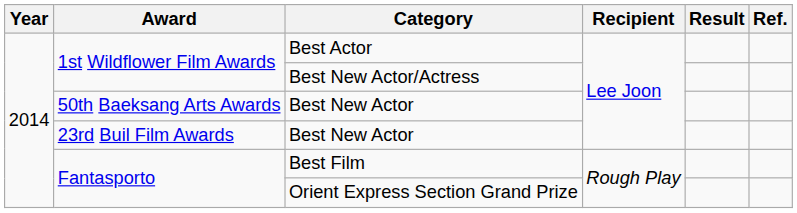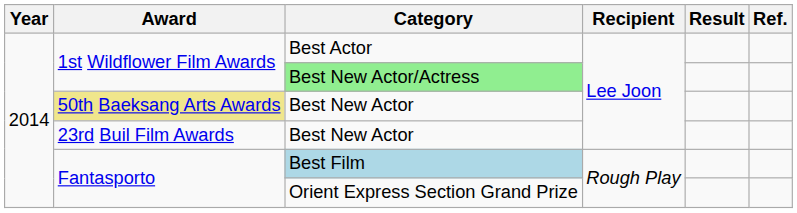(384, 76) no background -> (384, 76) lightgreen background
(169, 105) no background -> (169, 105) khaki background
(327, 163) no background -> (327, 163) lightblue background
